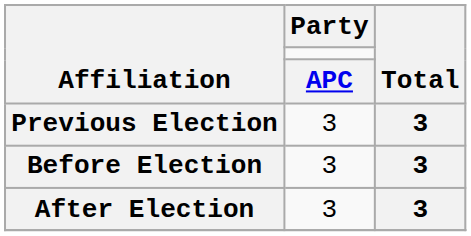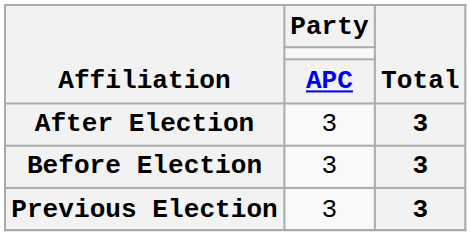rows swapped: (145, 124) <-> (145, 209)
